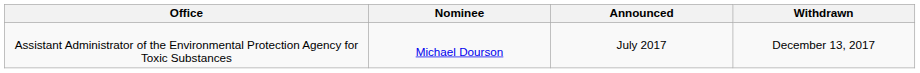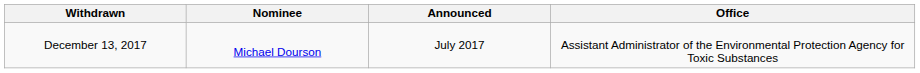columns swapped: (186, 13) <-> (824, 13)
